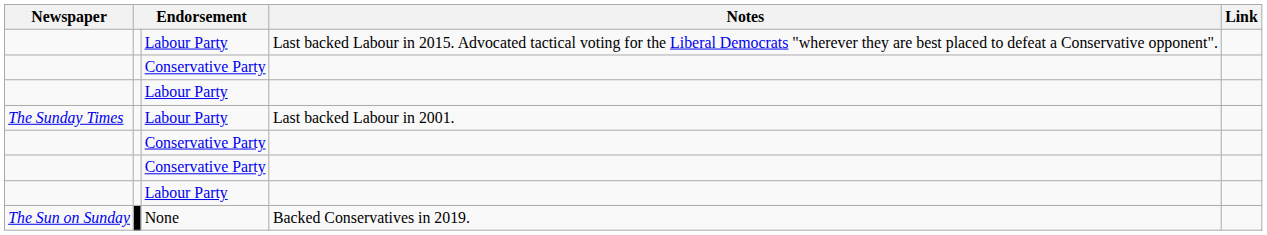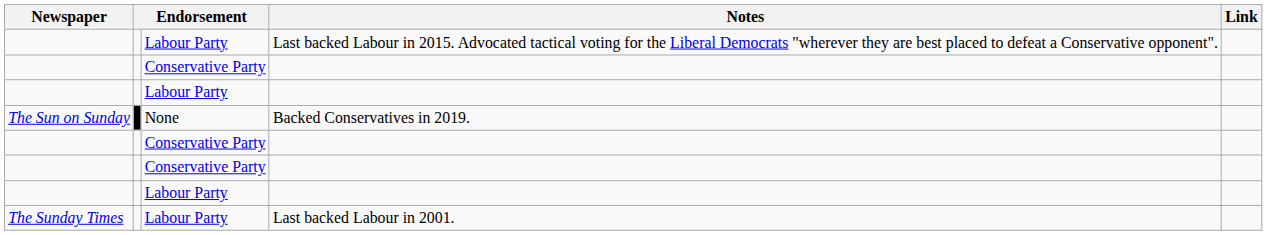rows swapped: (162, 218) <-> (186, 117)
